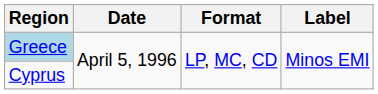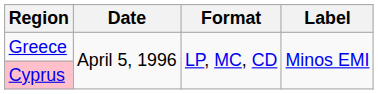(38, 46) lightblue background -> (38, 46) no background
(37, 74) no background -> (37, 74) pink background
